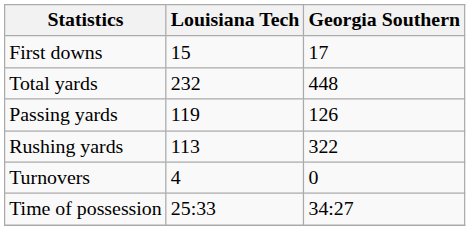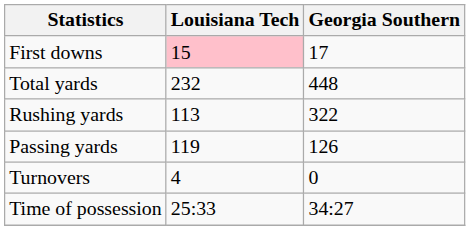(181, 51) no background -> (181, 51) pink background
rows swapped: (66, 146) <-> (63, 114)
